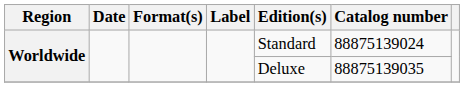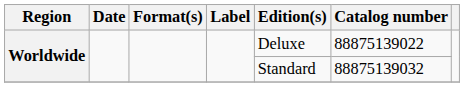(287, 43) Standard -> (281, 43) Deluxe
(379, 43) 88875139024 -> (379, 43) 88875139022
(281, 69) Deluxe -> (287, 69) Standard
(379, 69) 88875139035 -> (379, 69) 88875139032
